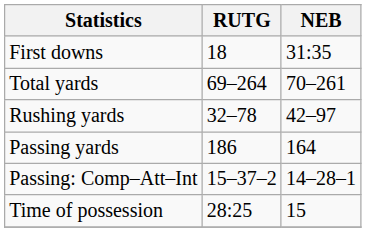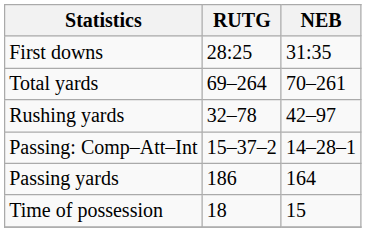(217, 52) 18 -> (230, 52) 28:25
rows swapped: (64, 147) <-> (103, 178)
(230, 210) 28:25 -> (217, 210) 18
